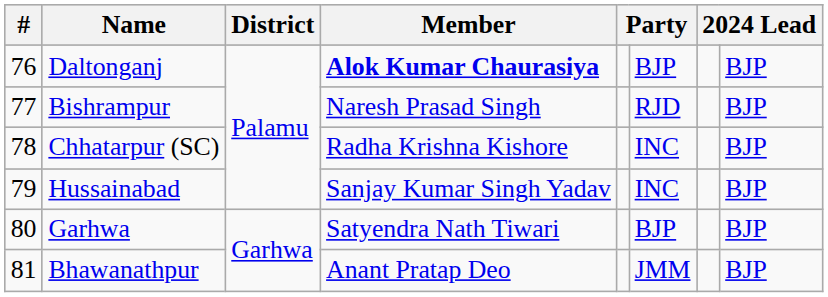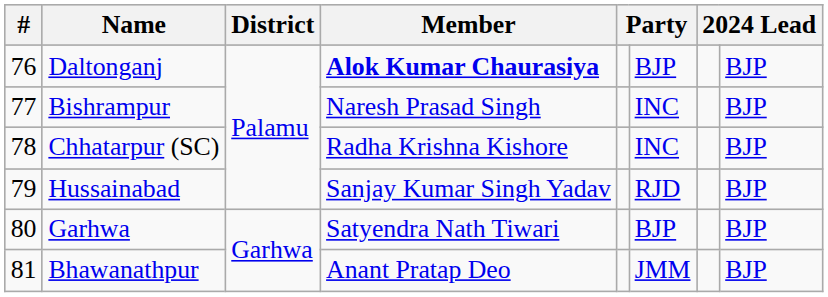(658, 106) RJD -> (657, 106) INC
(657, 188) INC -> (658, 188) RJD
